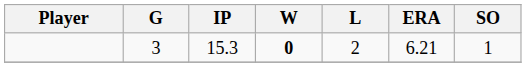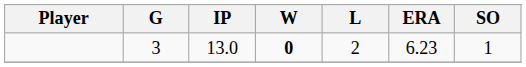(222, 47) 15.3 -> (222, 47) 13.0
(422, 47) 6.21 -> (422, 47) 6.23
